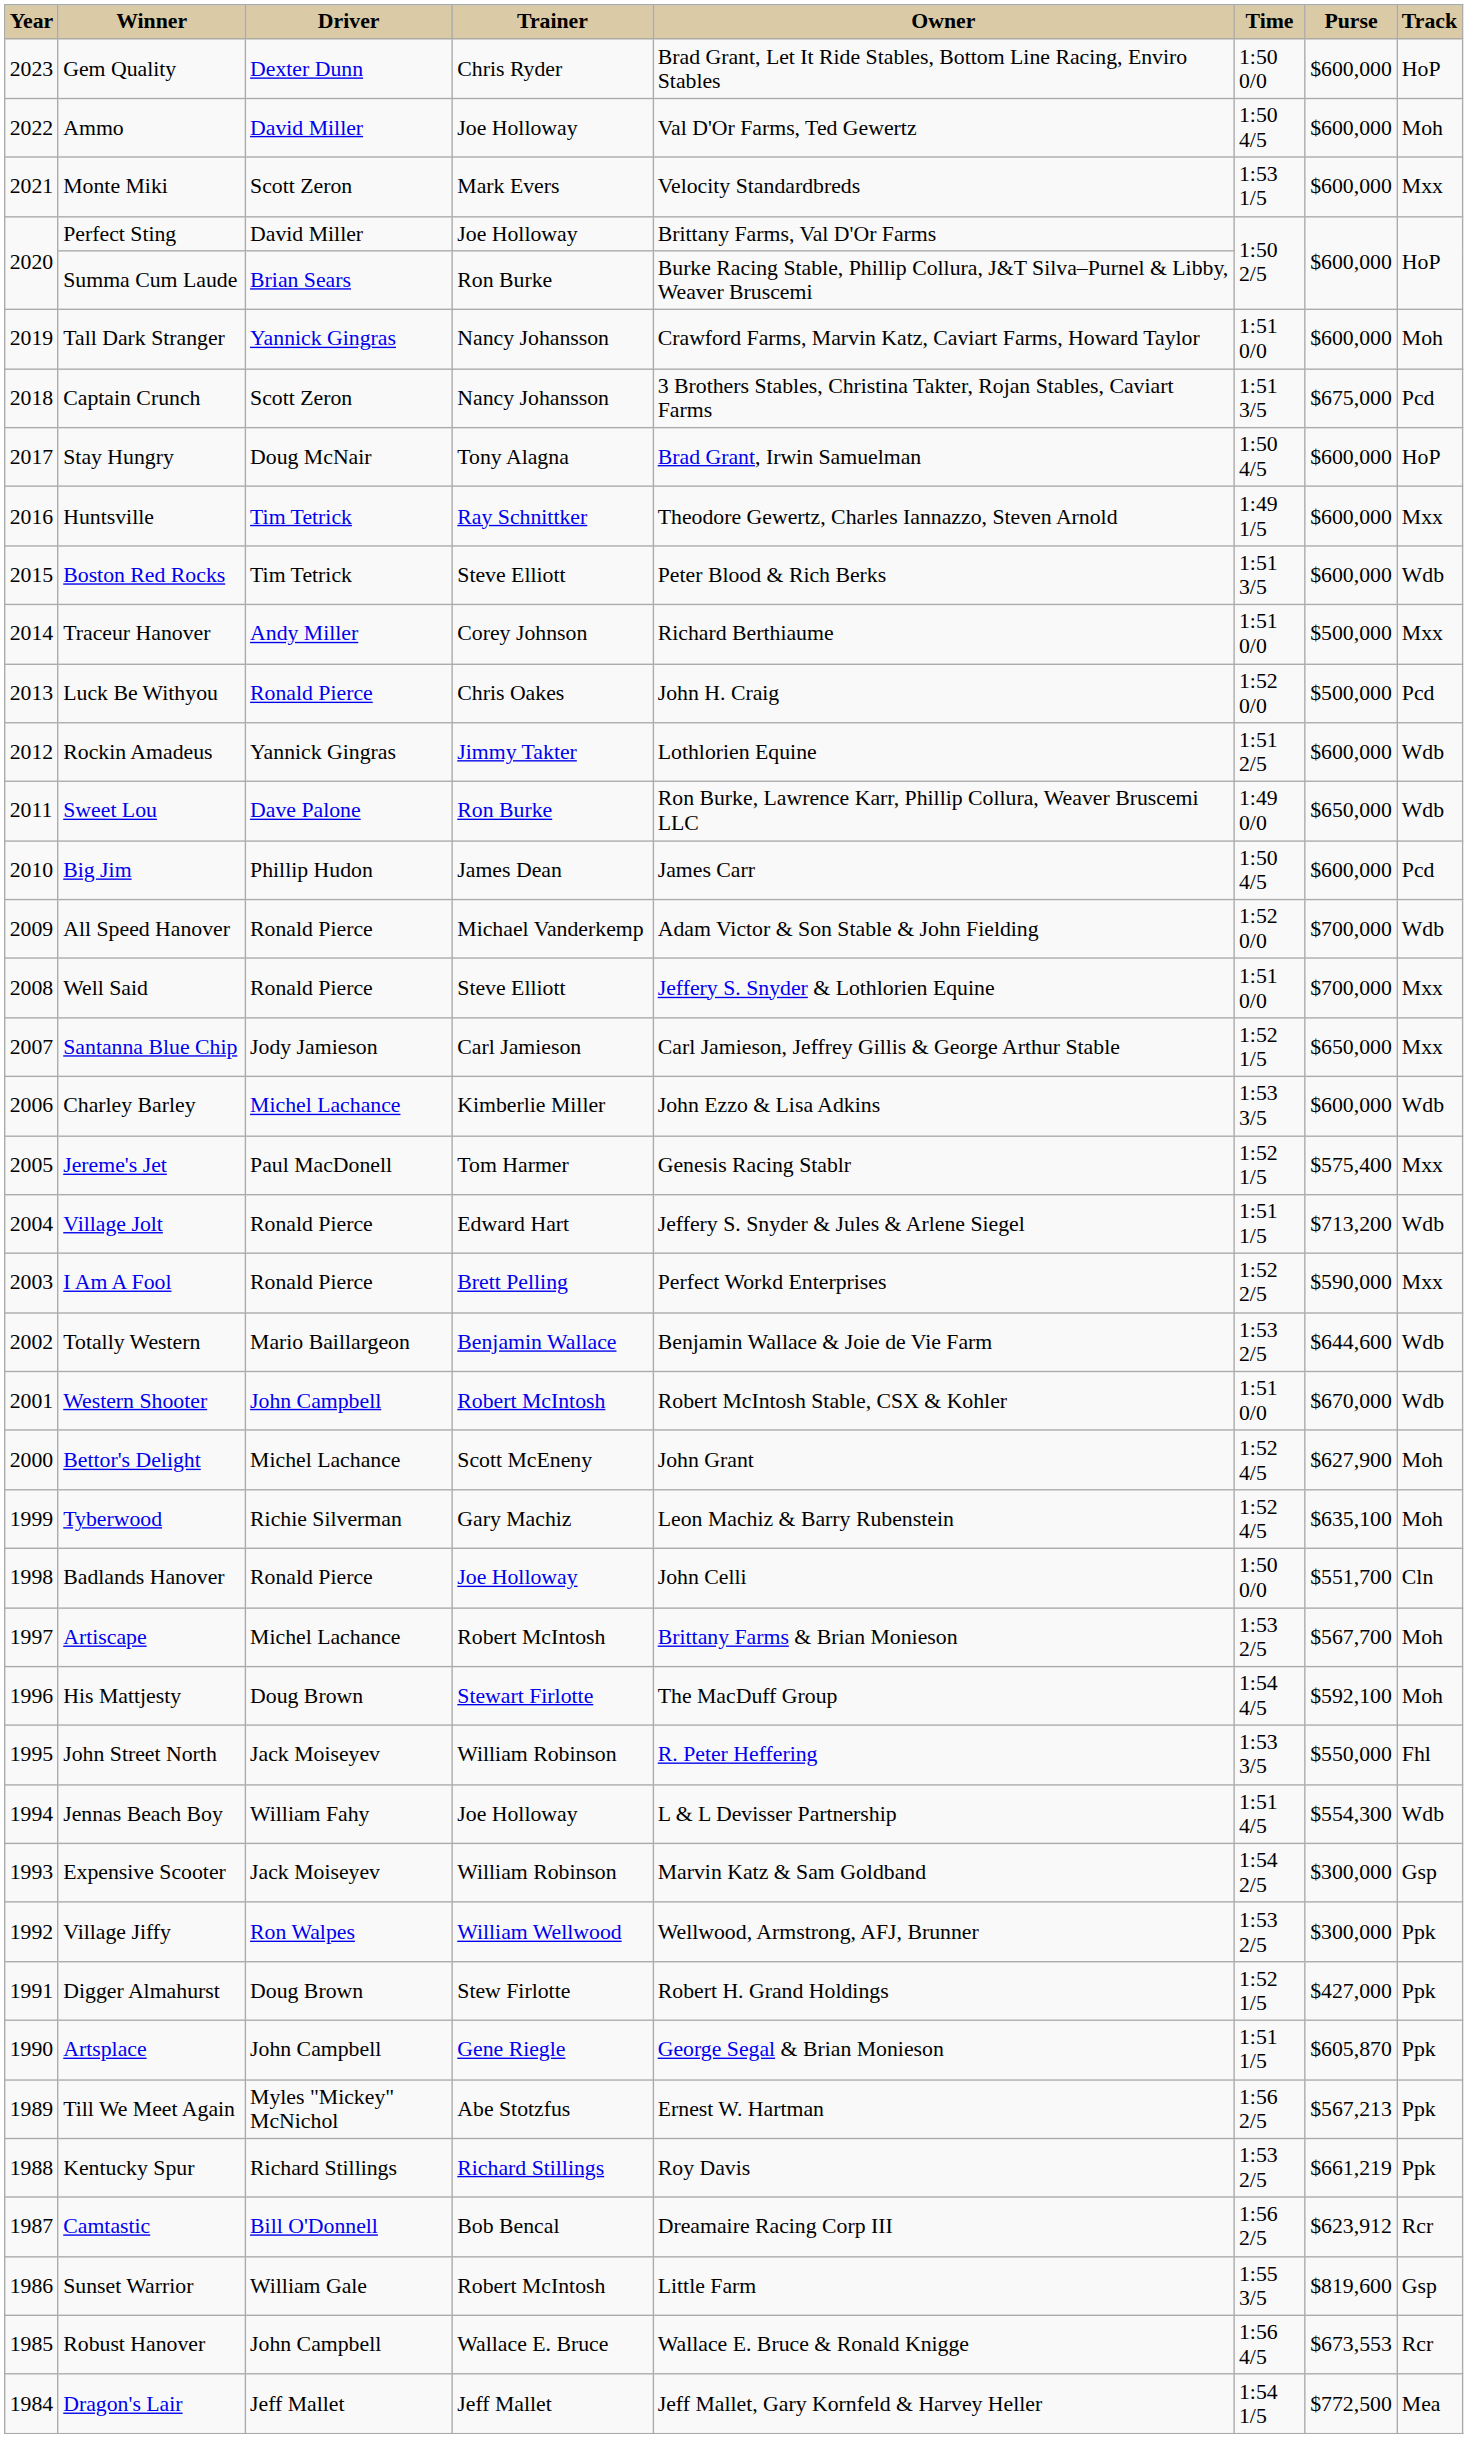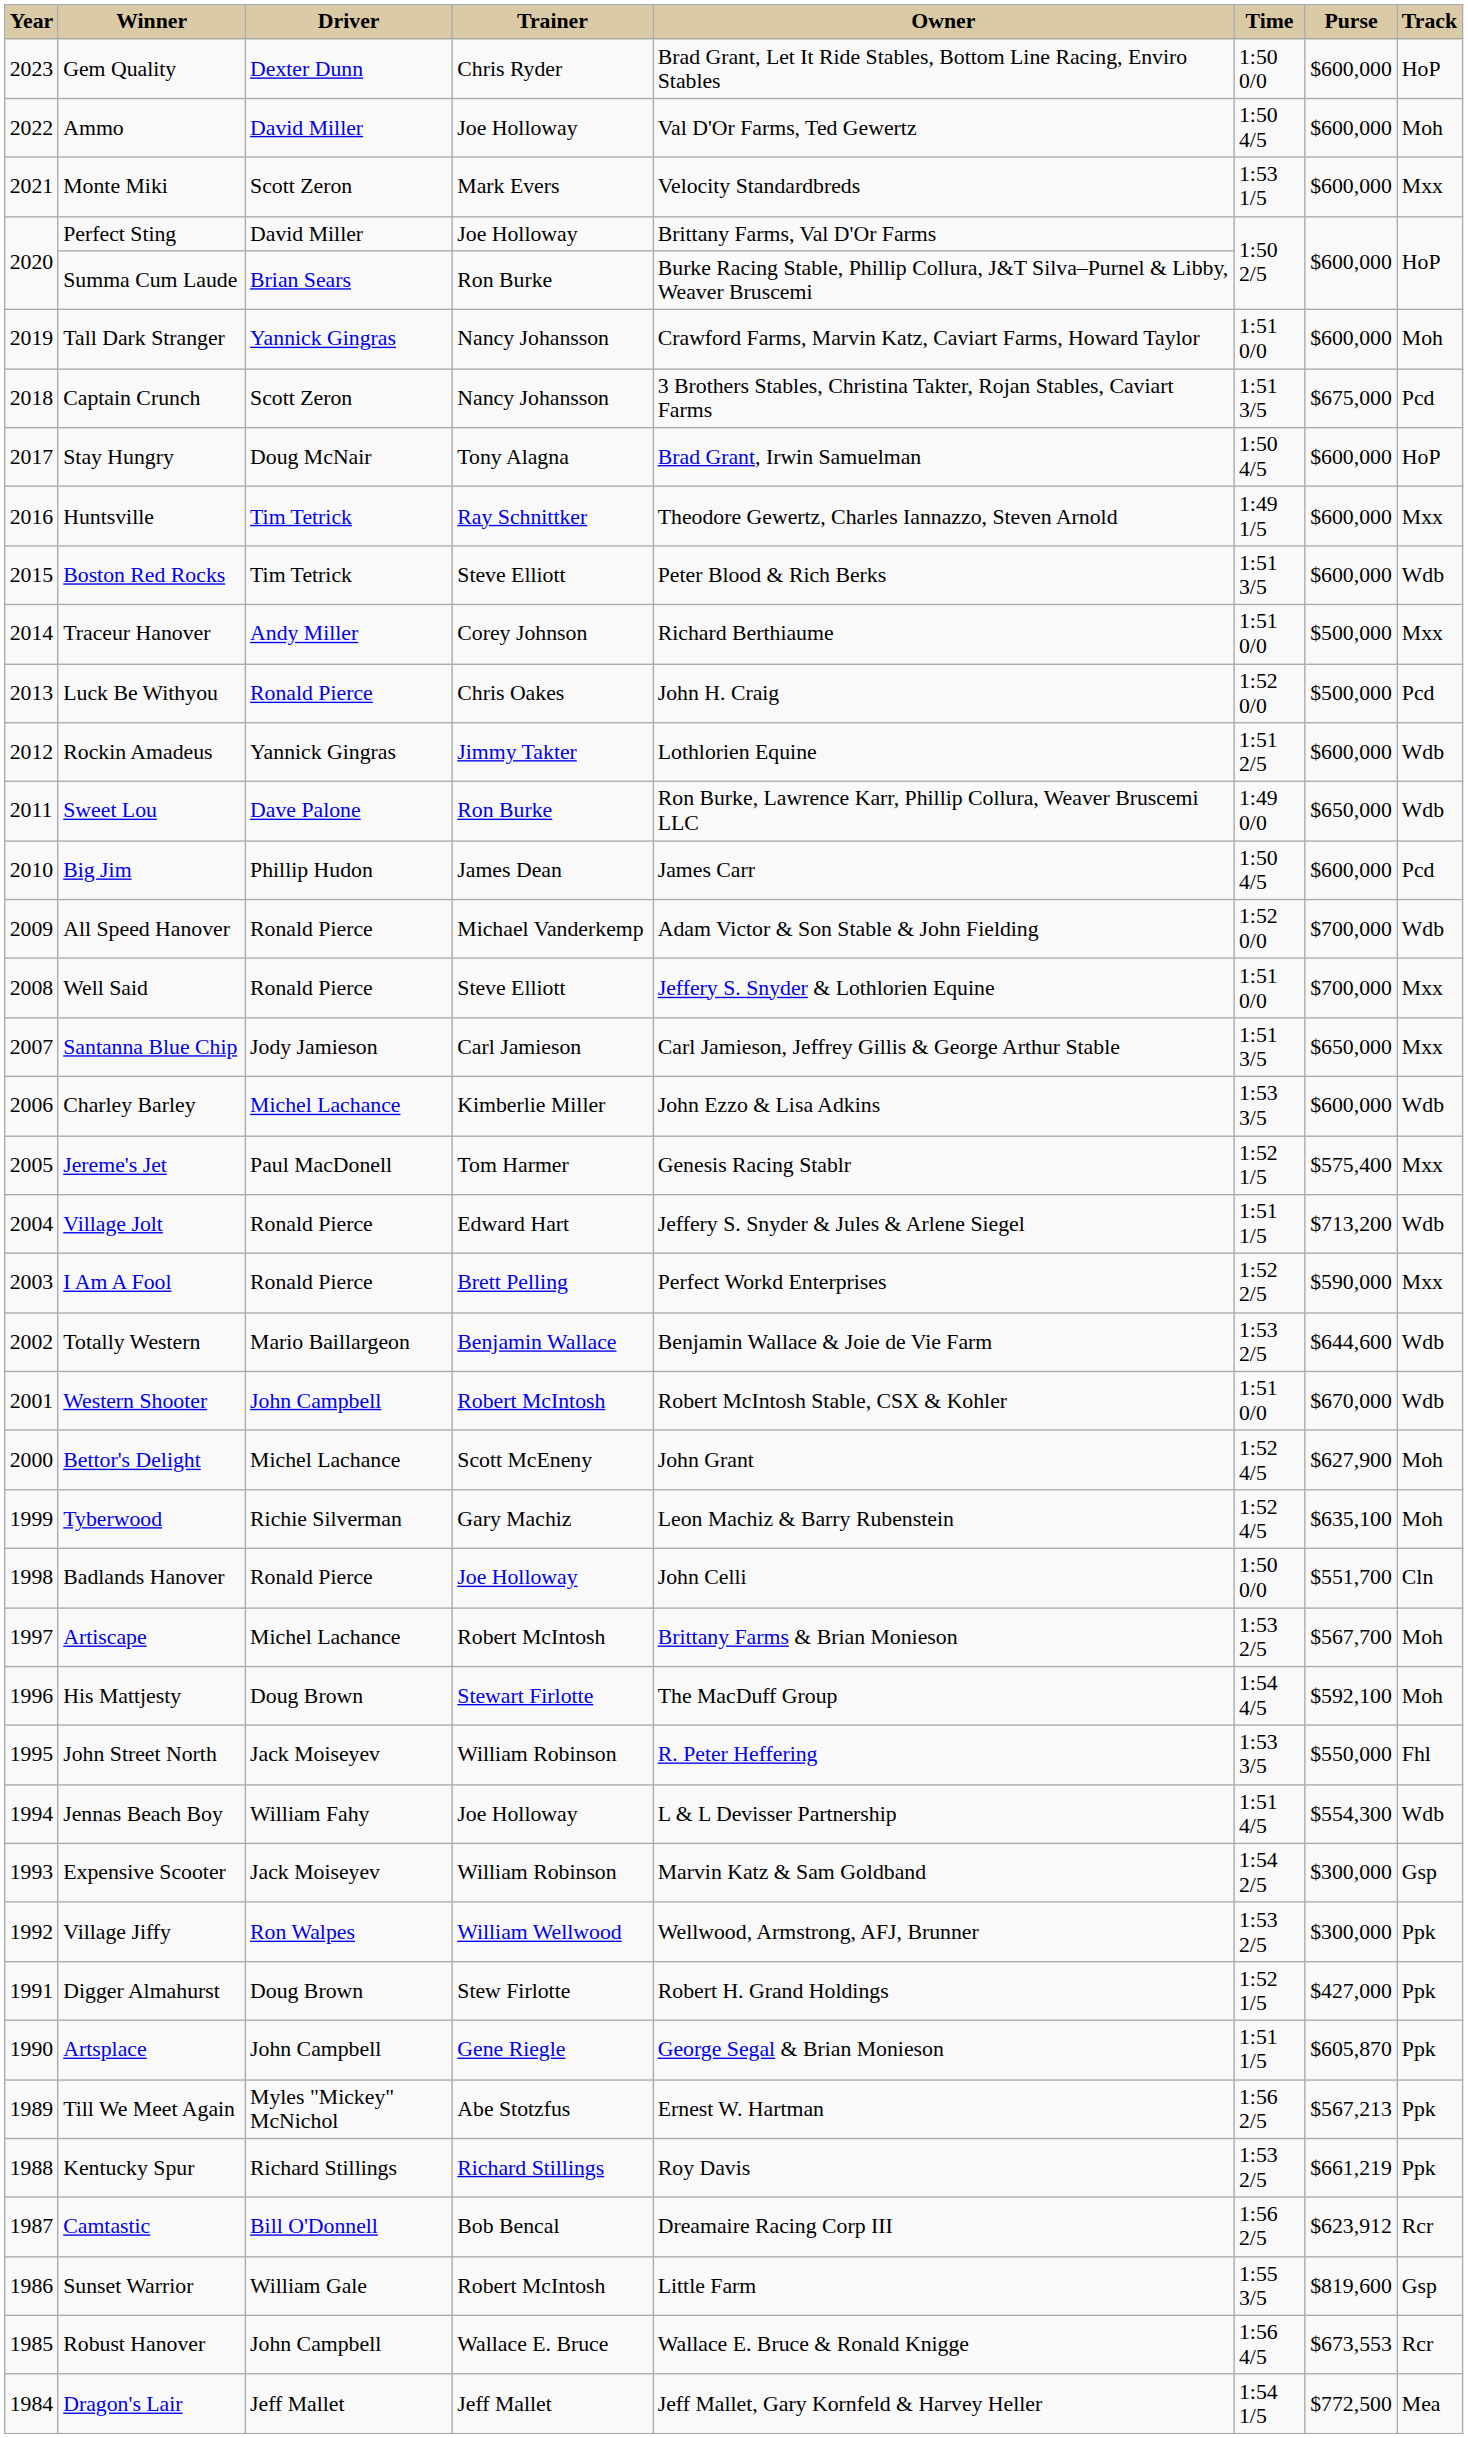(1258, 1046) 1:52 1/5 -> (1258, 1046) 1:51 3/5
